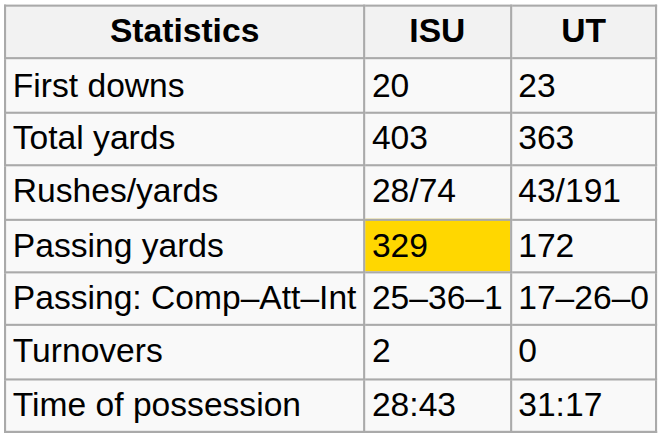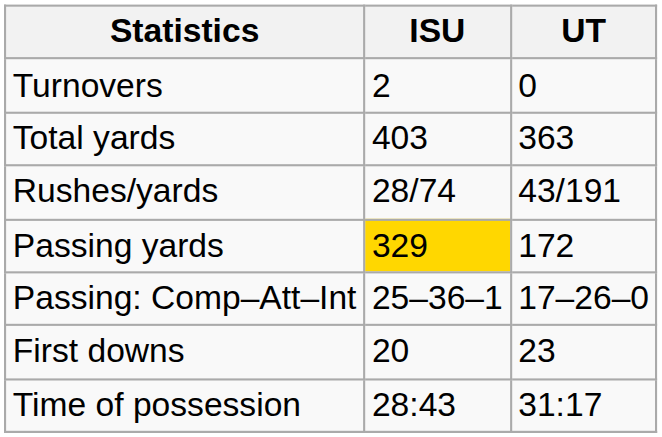rows swapped: (99, 85) <-> (88, 351)
